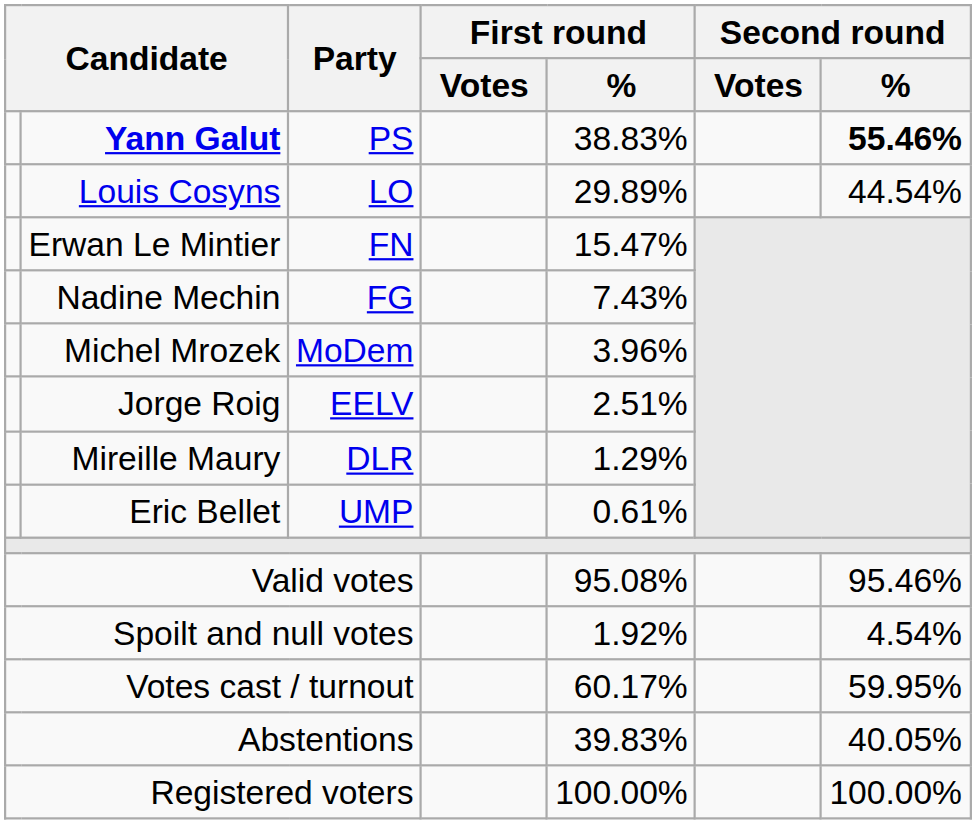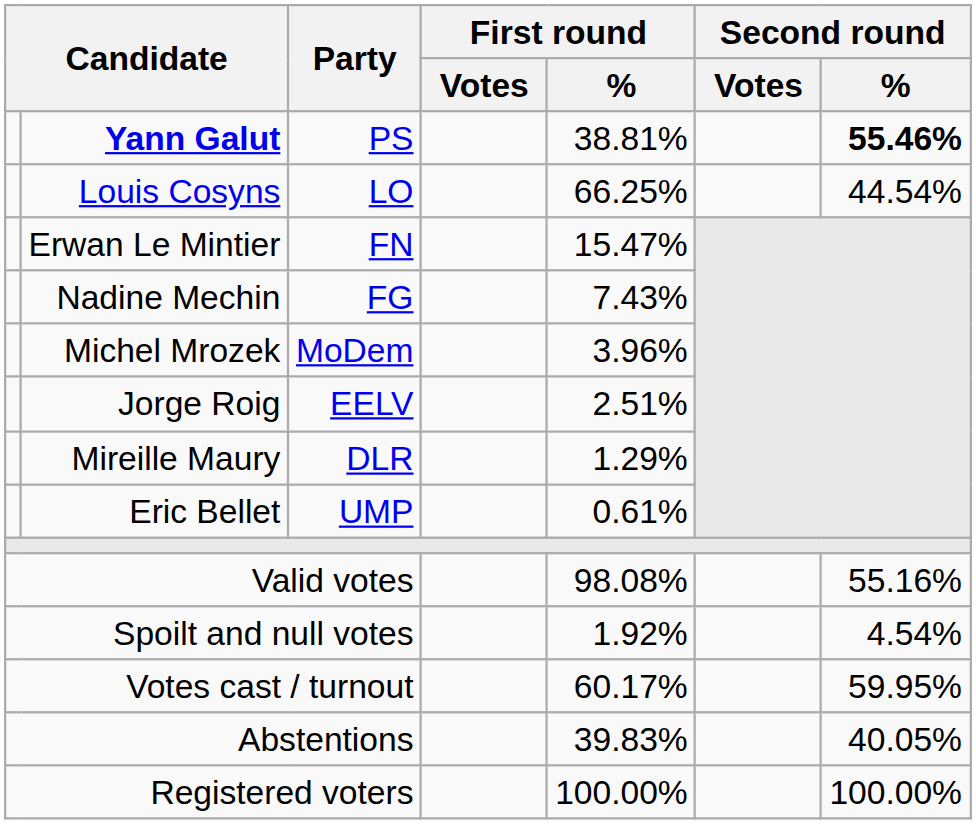(631, 138) 38.83% -> (631, 138) 38.81%
(631, 191) 29.89% -> (631, 191) 66.25%
(631, 579) 95.08% -> (631, 579) 98.08%
(905, 579) 95.46% -> (905, 579) 55.16%
